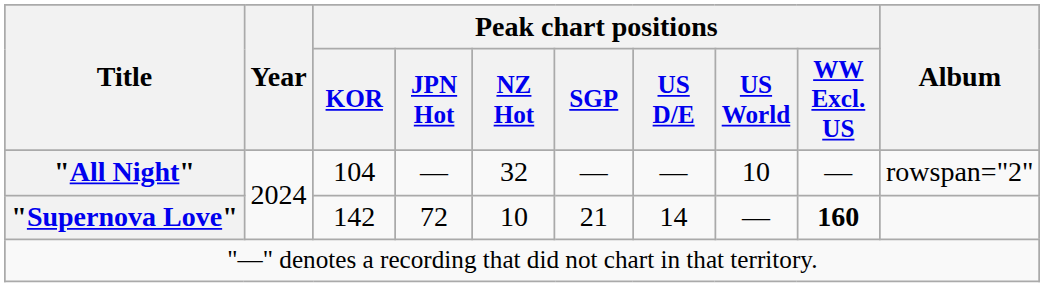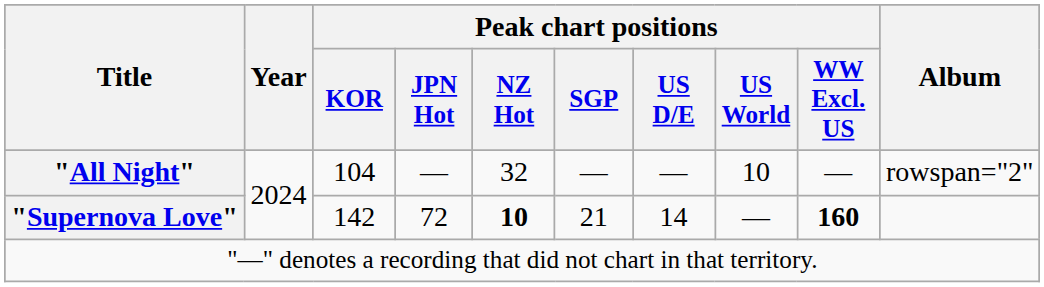(514, 216) normal -> (514, 216) bold
